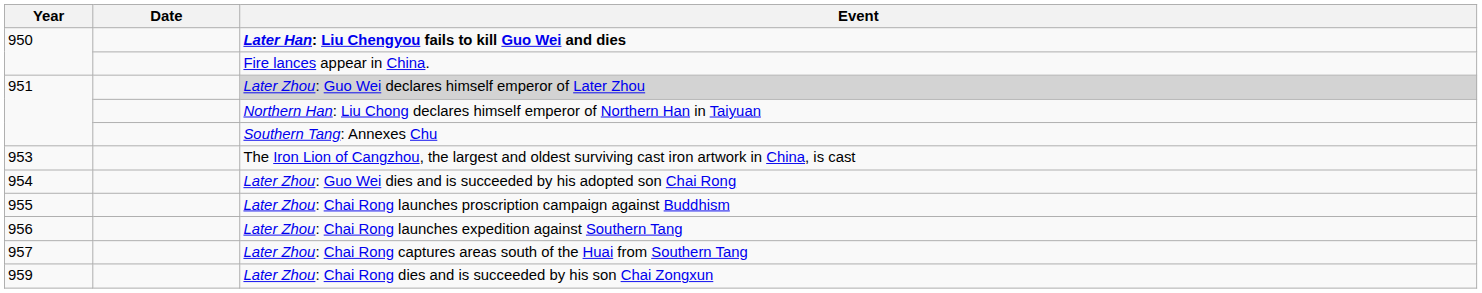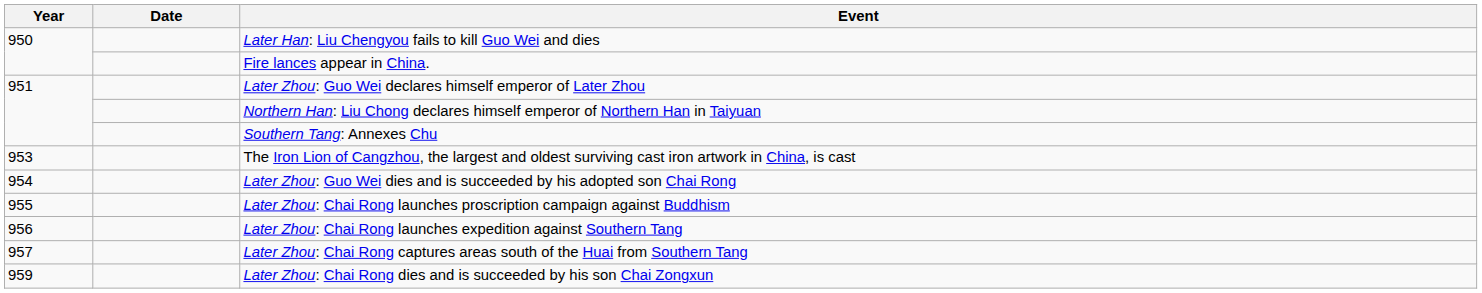(435, 39) bold -> (422, 39) normal
(444, 87) lightgrey background -> (444, 87) no background
